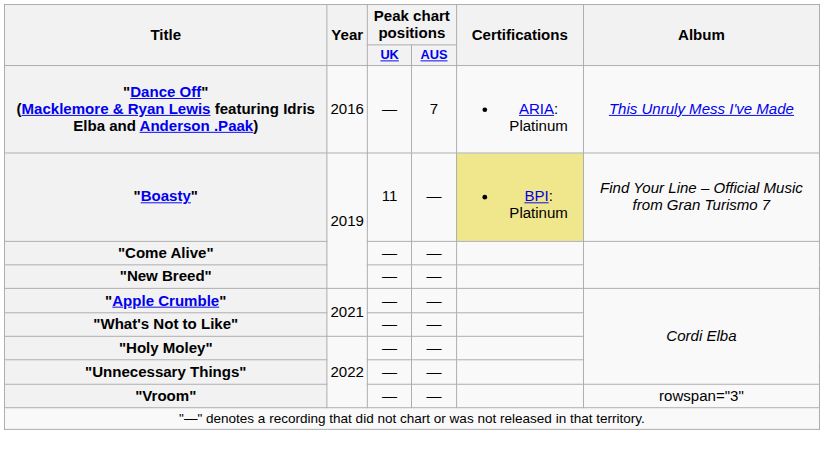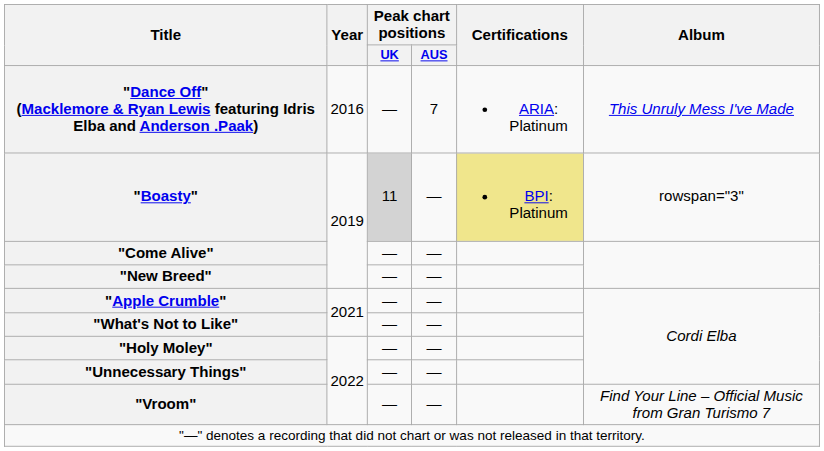(390, 197) no background -> (390, 197) lightgrey background
(701, 197) Find Your Line – Official Music from Gran Turismo 7 -> (701, 197) rowspan="3"
(701, 396) rowspan="3" -> (701, 404) Find Your Line – Official Music from Gran Turismo 7
